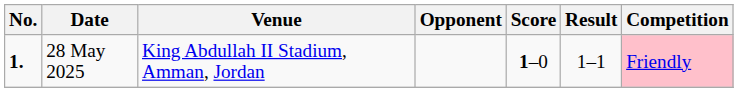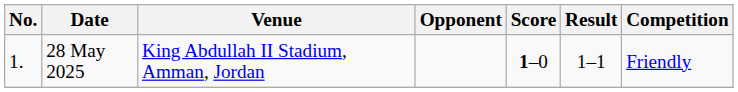(16, 60) bold -> (16, 60) normal
(659, 60) pink background -> (659, 60) no background
